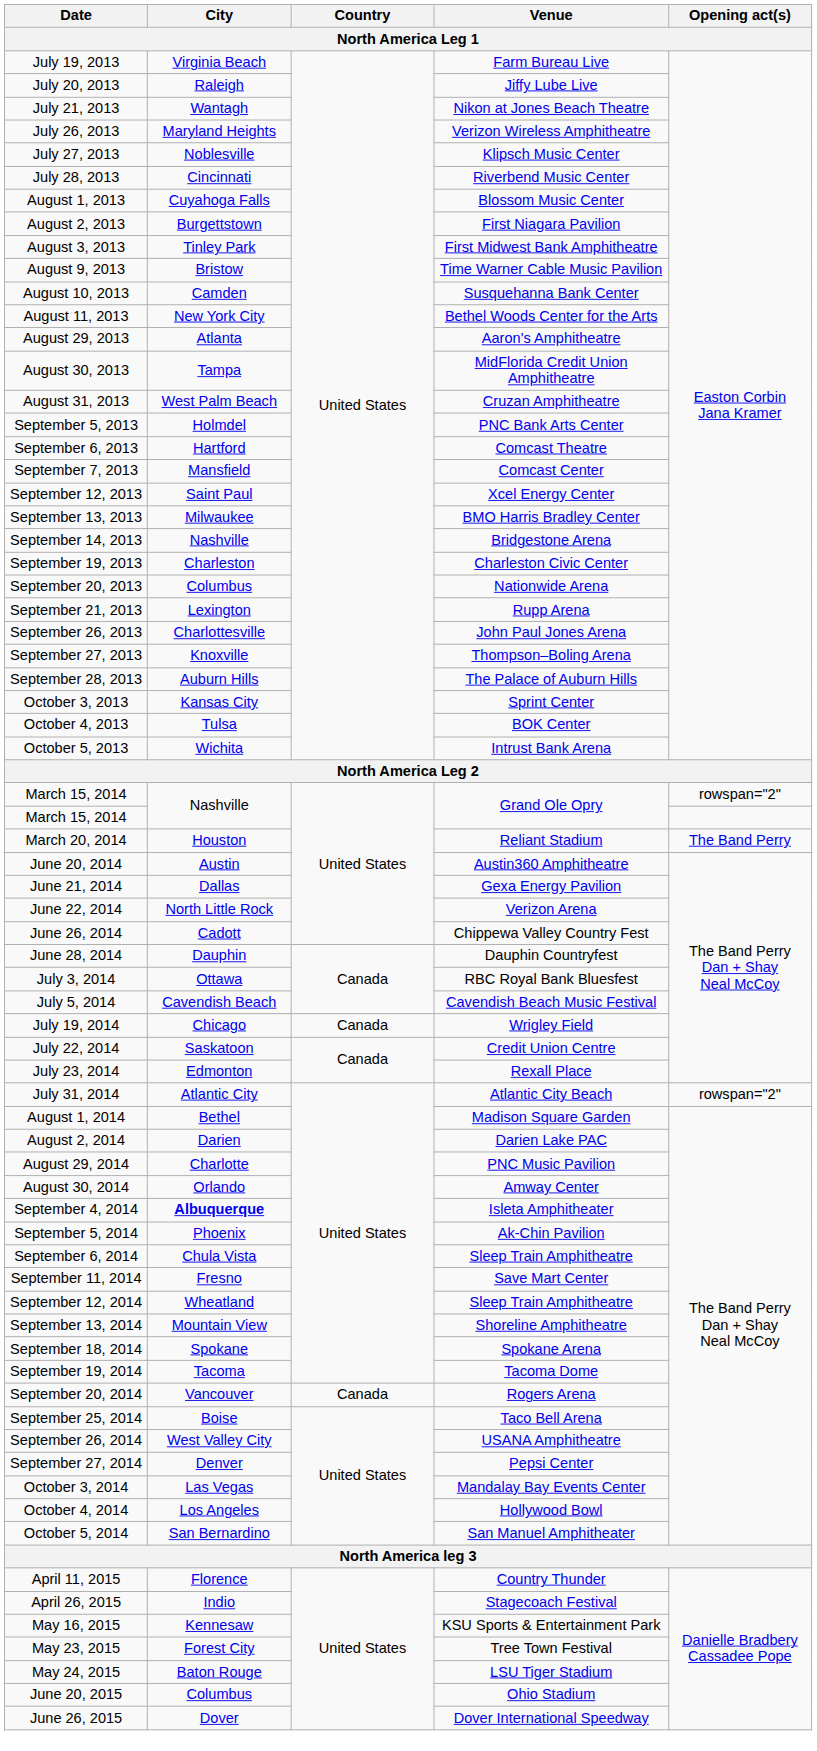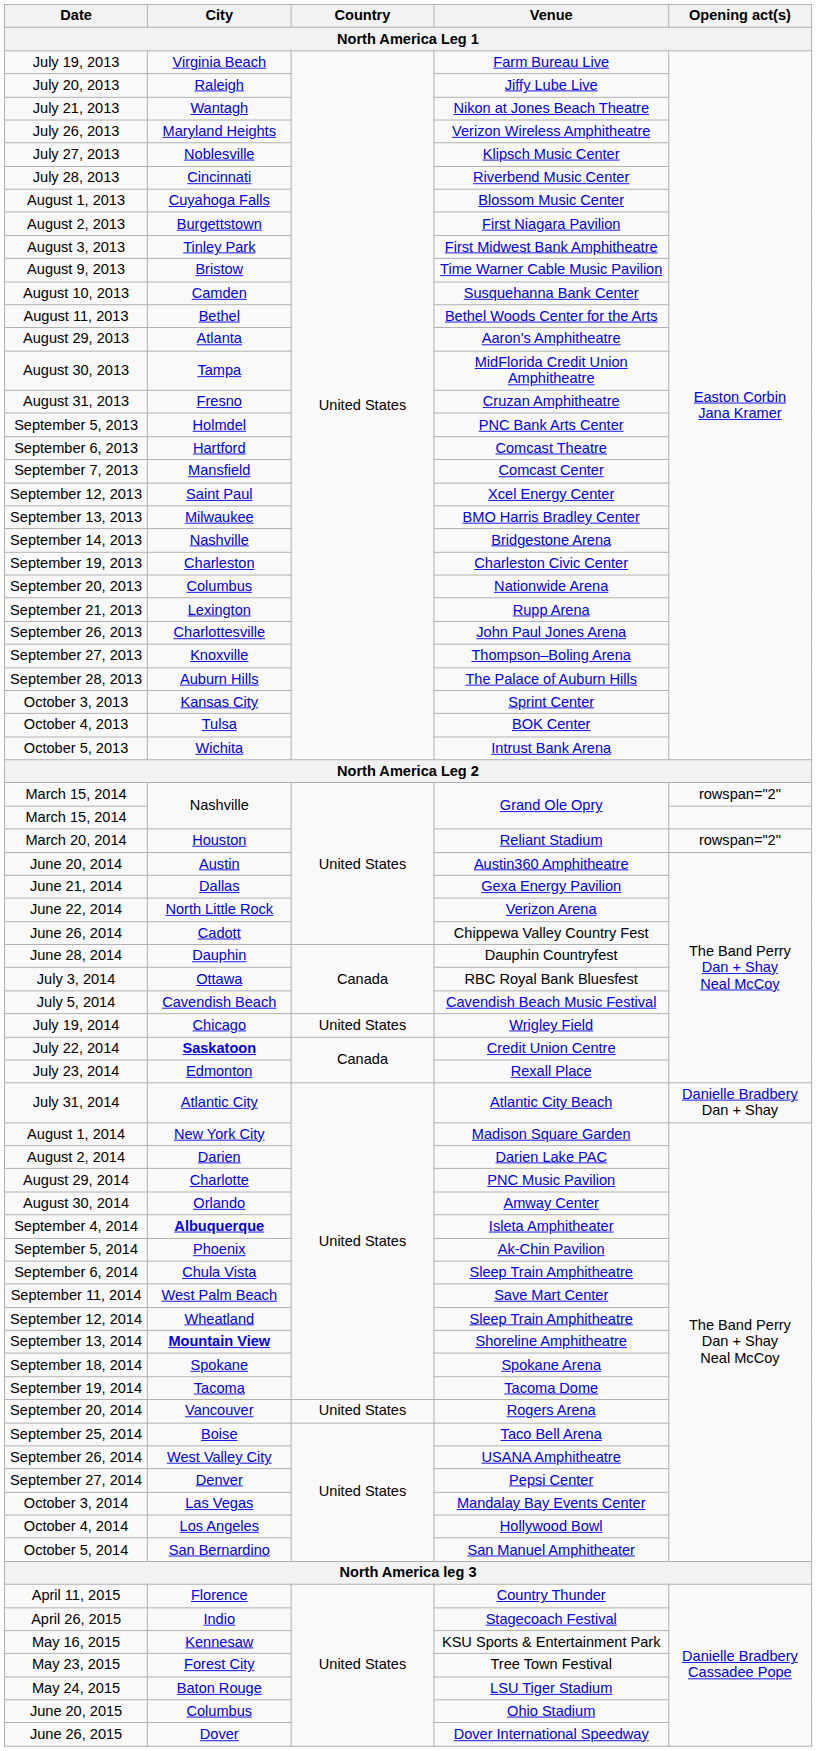(219, 316) New York City -> (219, 316) Bethel
(219, 401) West Palm Beach -> (219, 401) Fresno
(740, 840) The Band Perry -> (740, 840) rowspan="2"
(362, 1025) Canada -> (362, 1025) United States
(219, 1048) normal -> (219, 1048) bold
(740, 1094) rowspan="2" -> (740, 1102) Danielle Bradbery Dan + Shay
(219, 1117) Bethel -> (219, 1134) New York City
(219, 1279) Fresno -> (219, 1295) West Palm Beach
(219, 1325) normal -> (219, 1341) bold
(362, 1394) Canada -> (362, 1411) United States
